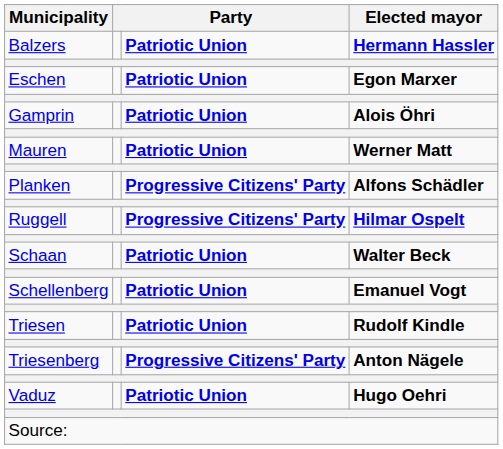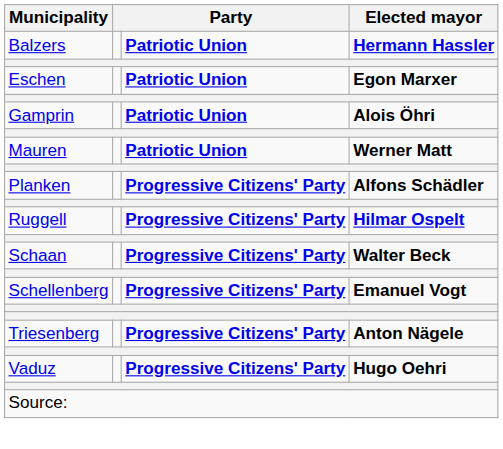(186, 255) Patriotic Union -> (235, 255) Progressive Citizens' Party
(186, 290) Patriotic Union -> (235, 290) Progressive Citizens' Party
- row: (37, 325)
(186, 395) Patriotic Union -> (235, 368) Progressive Citizens' Party
